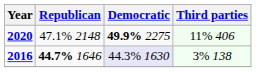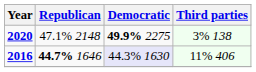(212, 35) 11% 406 -> (212, 35) 3% 138
(212, 56) 3% 138 -> (212, 56) 11% 406
